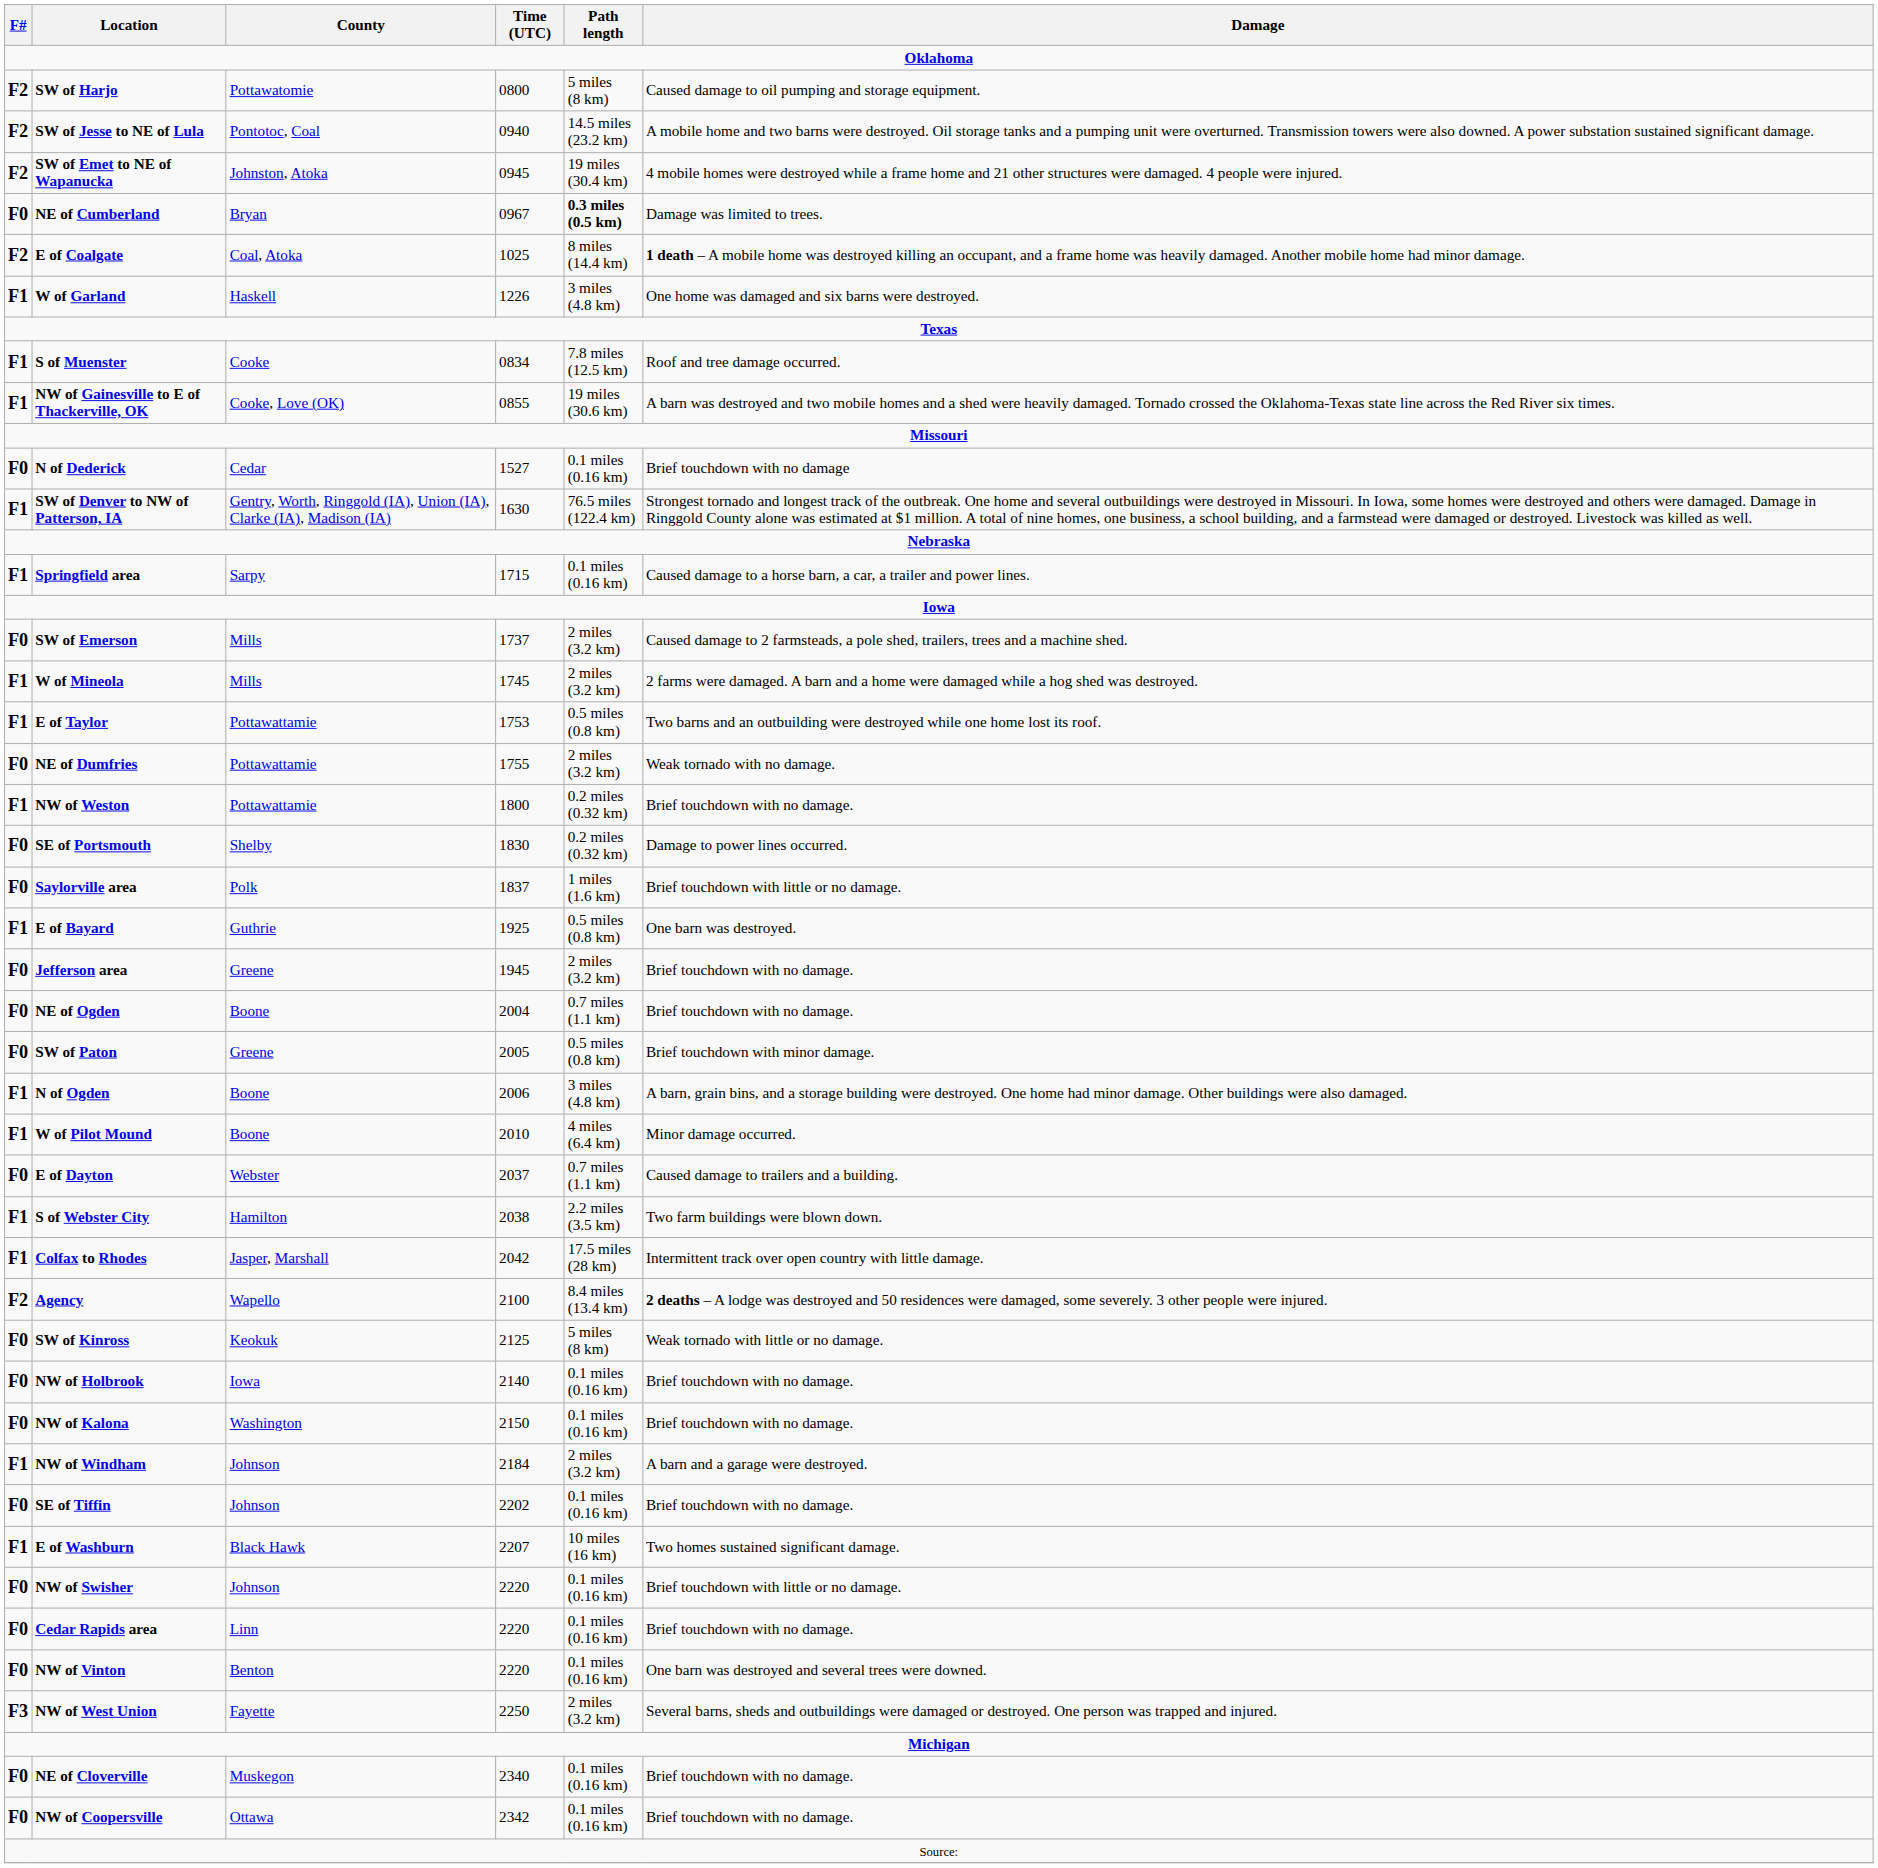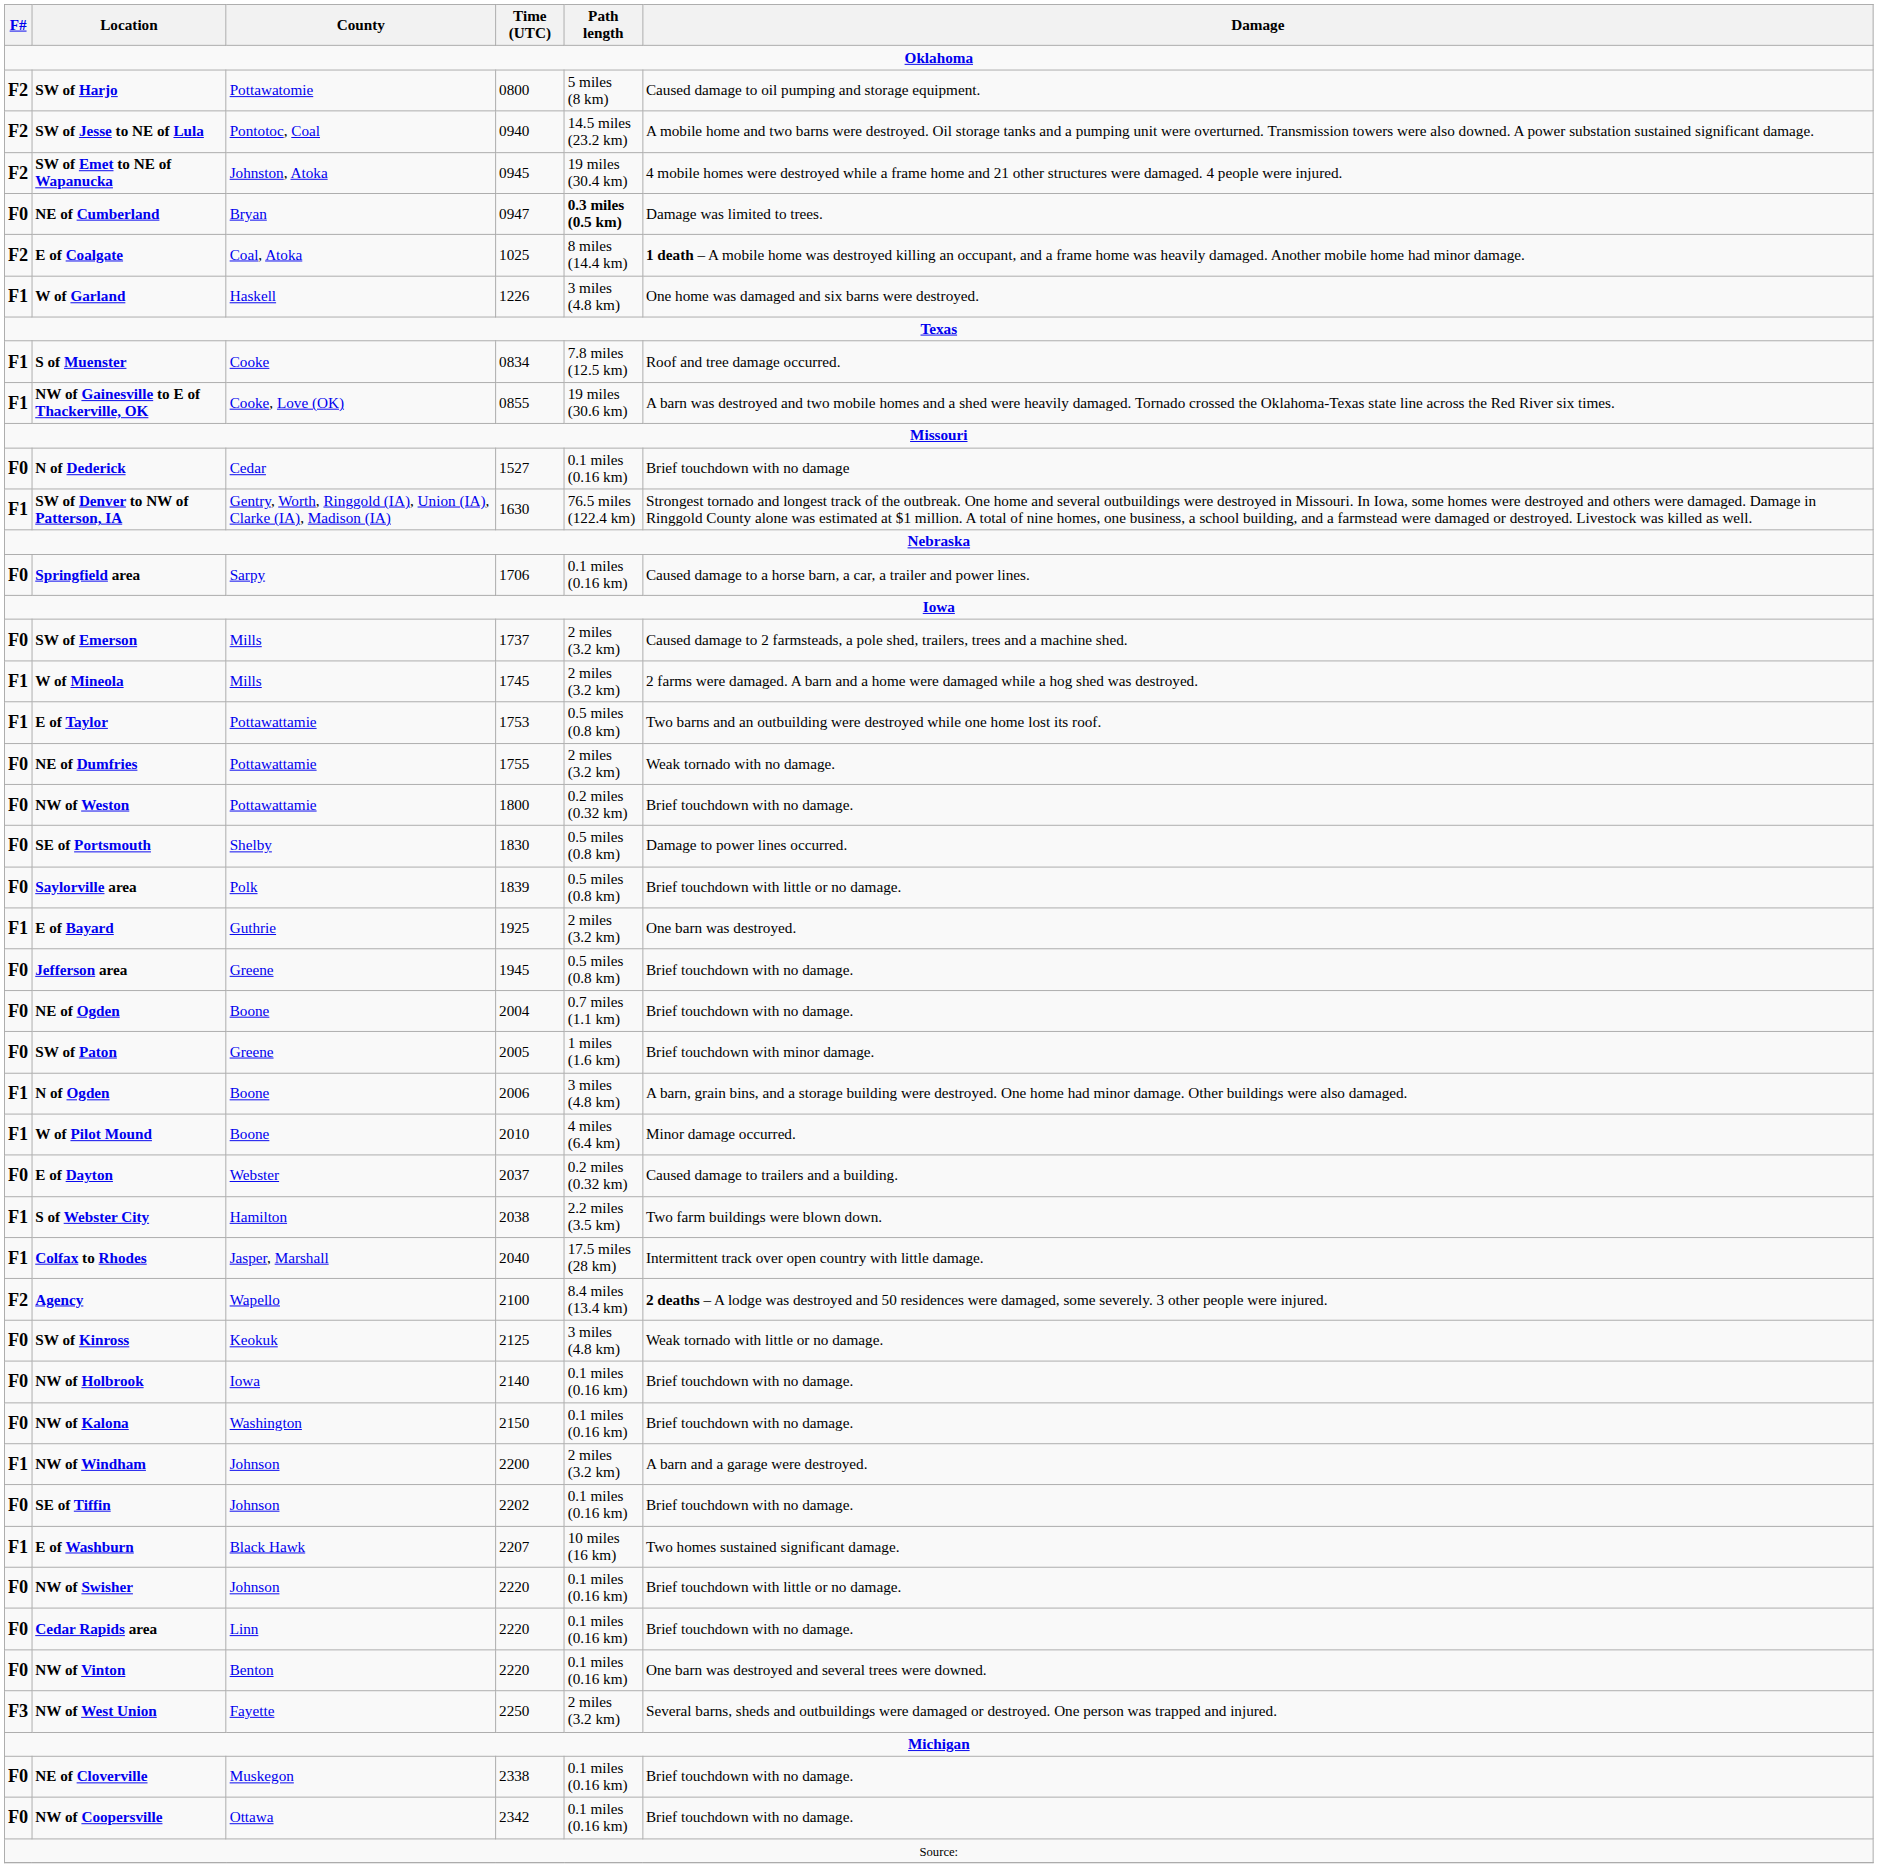(514, 214) 0967 -> (514, 214) 0947
(18, 574) F1 -> (18, 574) F0
(514, 574) 1715 -> (514, 574) 1706
(18, 804) F1 -> (18, 804) F0
(598, 846) 0.2 miles (0.32 km) -> (596, 846) 0.5 miles (0.8 km)
(514, 887) 1837 -> (514, 887) 1839
(594, 887) 1 miles (1.6 km) -> (596, 887) 0.5 miles (0.8 km)
(596, 928) 0.5 miles (0.8 km) -> (594, 928) 2 miles (3.2 km)
(594, 969) 2 miles (3.2 km) -> (596, 969) 0.5 miles (0.8 km)
(596, 1052) 0.5 miles (0.8 km) -> (594, 1052) 1 miles (1.6 km)
(596, 1175) 0.7 miles (1.1 km) -> (598, 1175) 0.2 miles (0.32 km)
(514, 1258) 2042 -> (514, 1258) 2040
(590, 1340) 5 miles (8 km) -> (594, 1340) 3 miles (4.8 km)
(514, 1464) 2184 -> (514, 1464) 2200
(514, 1776) 2340 -> (514, 1776) 2338
